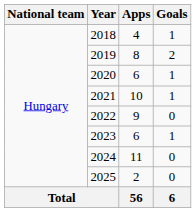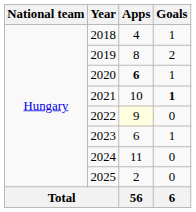(136, 75) normal -> (136, 75) bold
(172, 95) normal -> (172, 95) bold
(136, 116) no background -> (136, 116) lightyellow background
